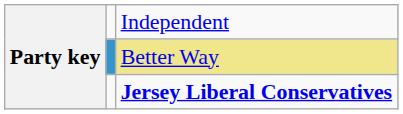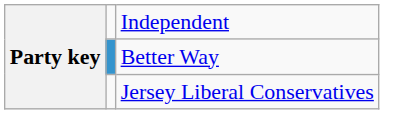(170, 56) khaki background -> (170, 56) no background
(256, 91) bold -> (247, 91) normal
